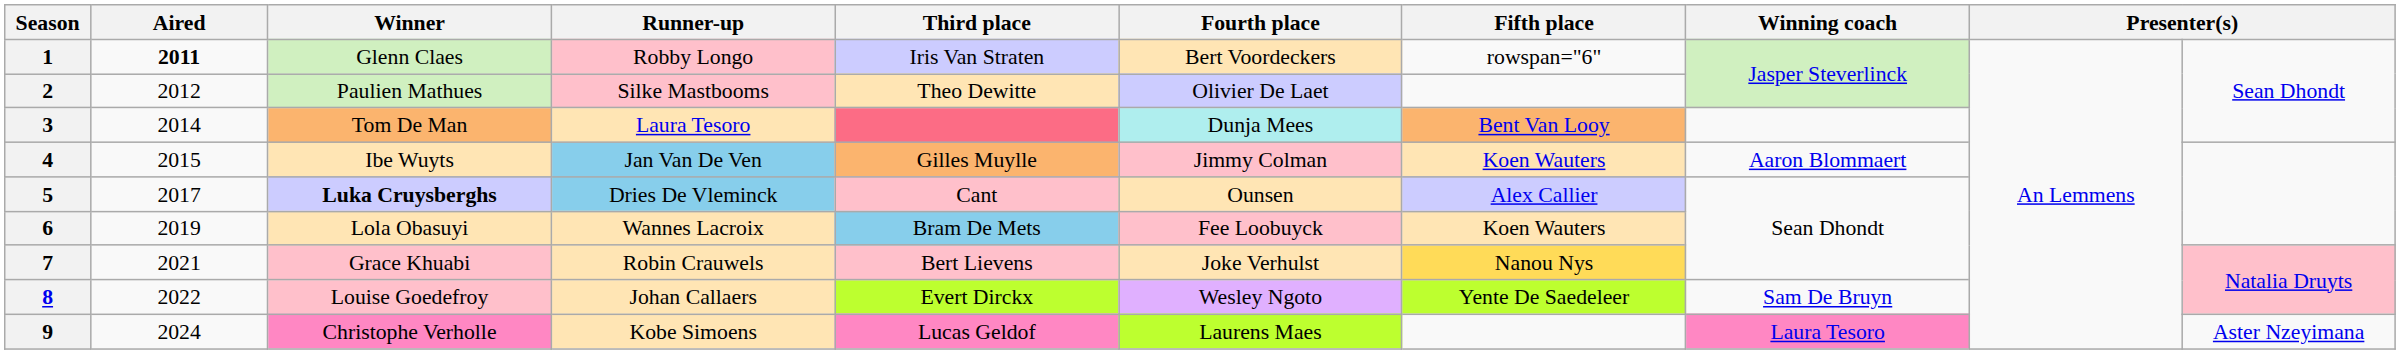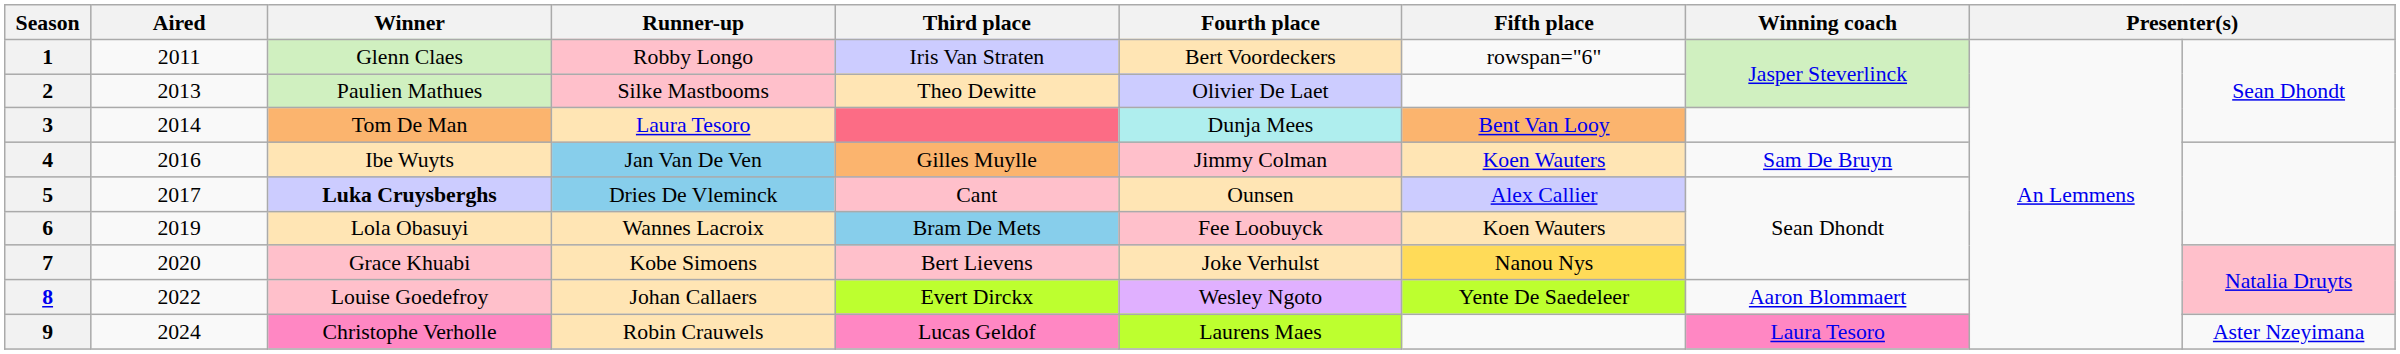(179, 57) bold -> (179, 57) normal
(179, 91) 2012 -> (179, 91) 2013
(179, 160) 2015 -> (179, 160) 2016
(1828, 160) Aaron Blommaert -> (1828, 160) Sam De Bruyn
(179, 263) 2021 -> (179, 263) 2020
(693, 263) Robin Crauwels -> (693, 263) Kobe Simoens
(1828, 297) Sam De Bruyn -> (1828, 297) Aaron Blommaert
(693, 331) Kobe Simoens -> (693, 331) Robin Crauwels
